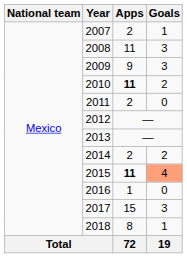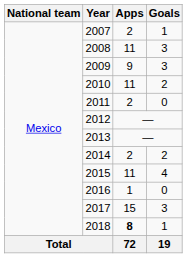(130, 84) bold -> (130, 84) normal
(130, 173) bold -> (130, 173) normal
(164, 173) lightsalmon background -> (164, 173) no background
(130, 226) normal -> (130, 226) bold
